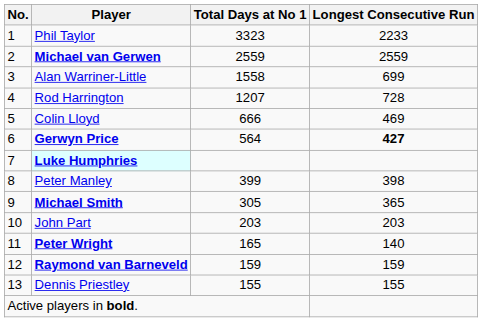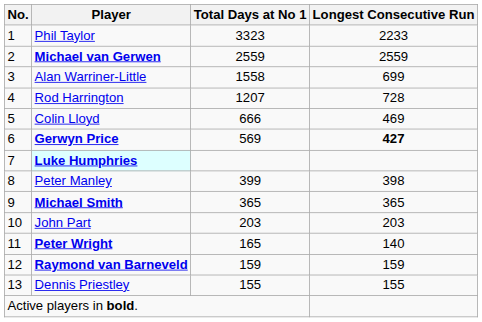(250, 139) 564 -> (250, 139) 569
(250, 202) 305 -> (250, 202) 365
